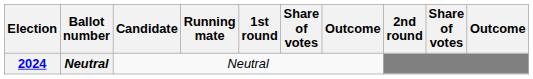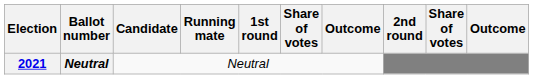(32, 63) 2024 -> (32, 63) 2021
